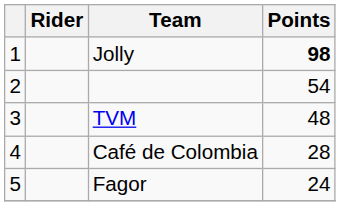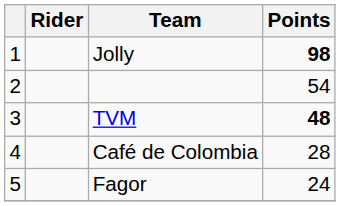(319, 119) normal -> (319, 119) bold
